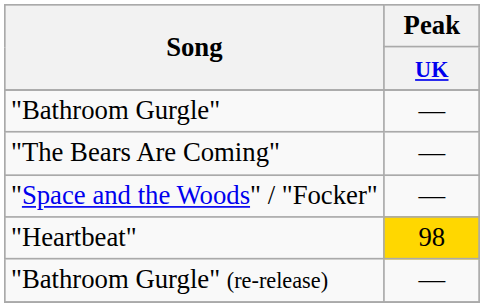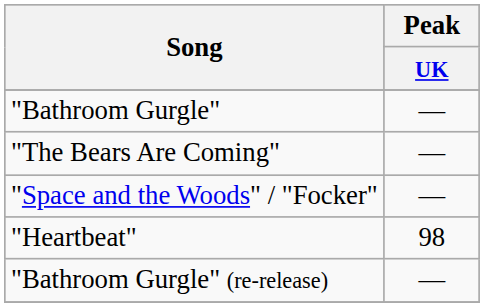(432, 237) gold background -> (432, 237) no background
